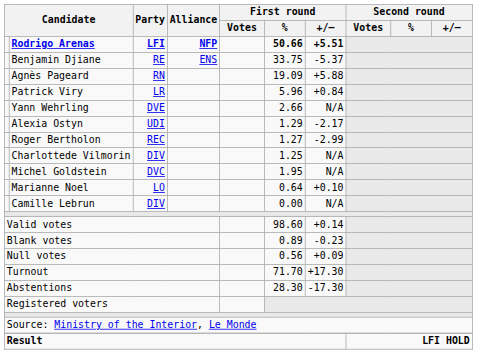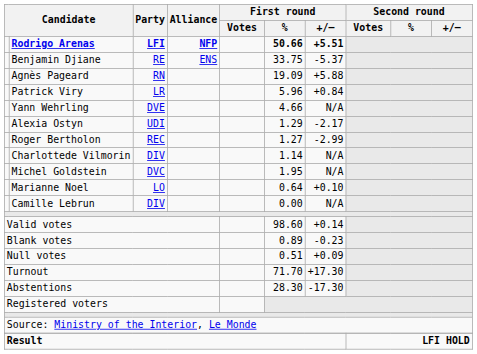(291, 108) 2.66 -> (291, 108) 4.66
(291, 156) 1.25 -> (291, 156) 1.14
(291, 257) 0.56 -> (291, 257) 0.51
